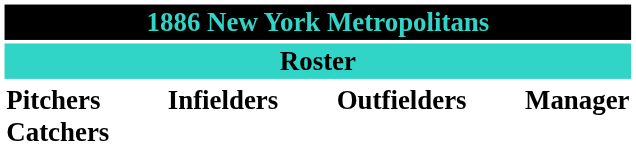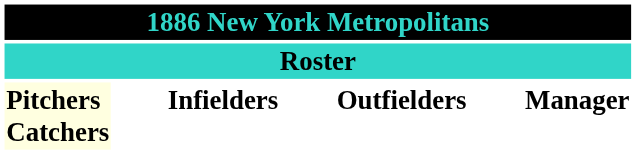(58, 115) no background -> (58, 115) lightyellow background
